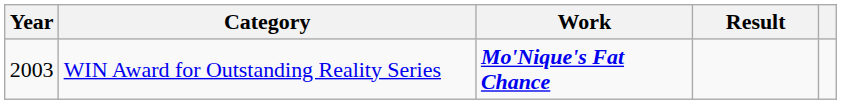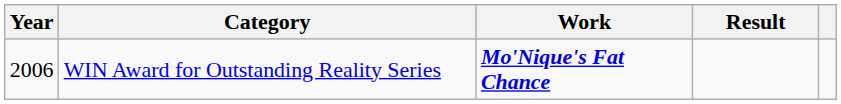(32, 68) 2003 -> (32, 68) 2006
